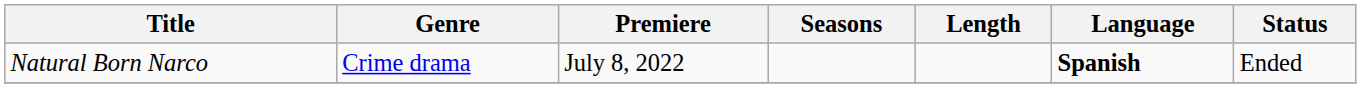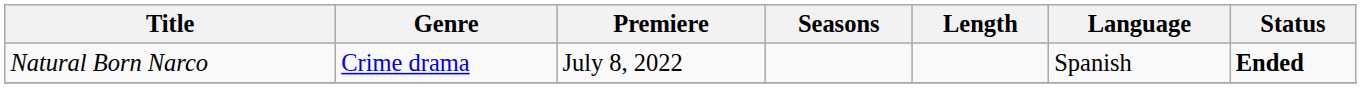(1099, 62) bold -> (1093, 62) normal
(1271, 62) normal -> (1270, 62) bold
